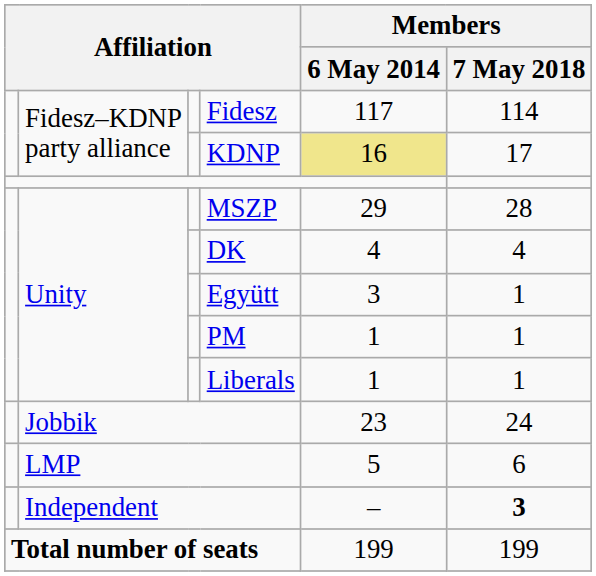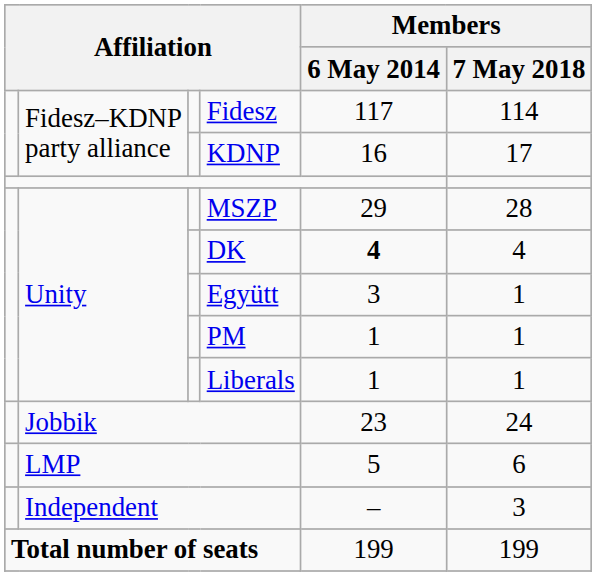(374, 153) khaki background -> (374, 153) no background
(374, 251) normal -> (374, 251) bold
(519, 507) bold -> (519, 507) normal
